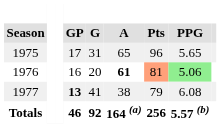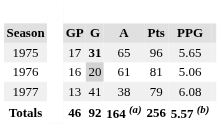(95, 52) normal -> (95, 52) bold
(95, 72) no background -> (95, 72) lightgrey background
(124, 72) bold -> (124, 72) normal
(156, 72) lightsalmon background -> (156, 72) no background
(190, 72) lightgreen background -> (190, 72) no background
(75, 91) bold -> (75, 91) normal
